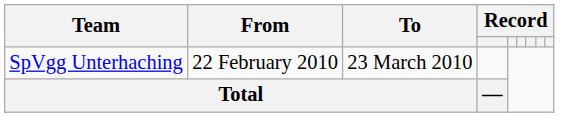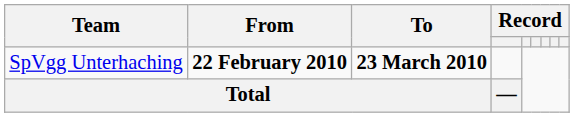(265, 62) normal -> (270, 62) bold
(410, 62) normal -> (422, 62) bold
